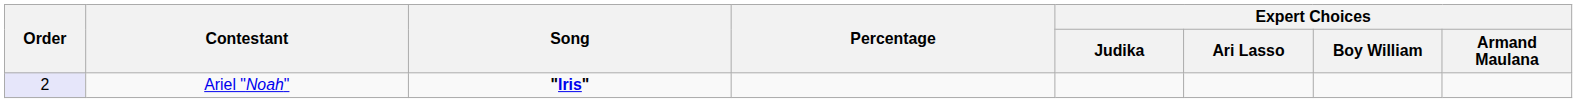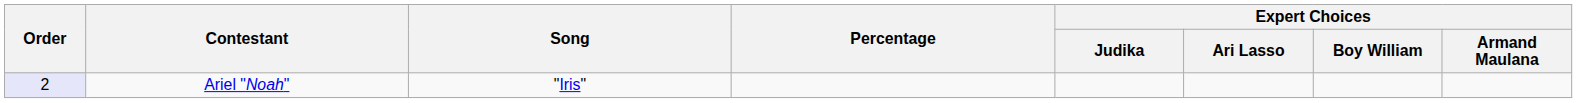(570, 85) bold -> (570, 85) normal
